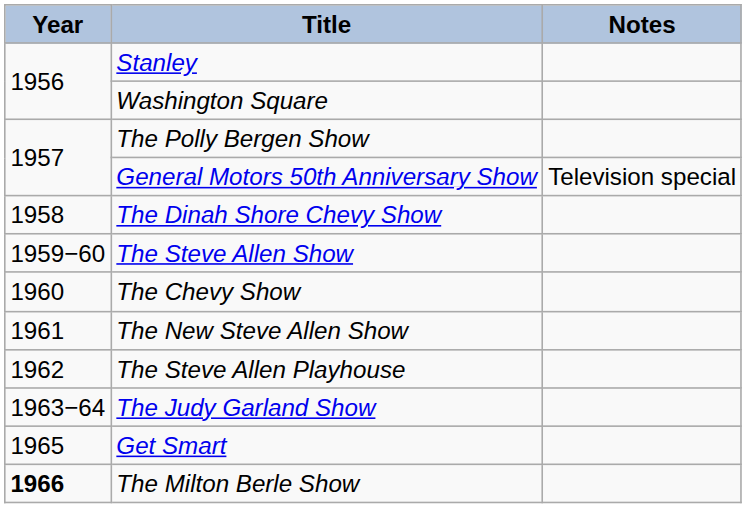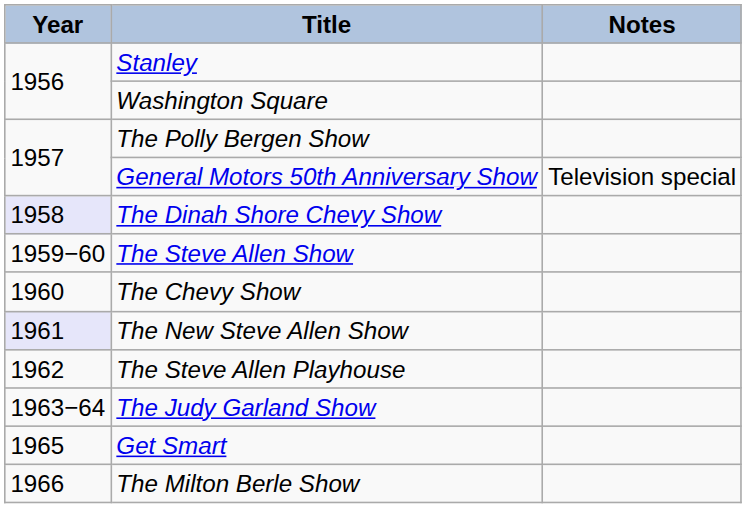(37, 215) no background -> (37, 215) lavender background
(37, 330) no background -> (37, 330) lavender background
(37, 483) bold -> (37, 483) normal
